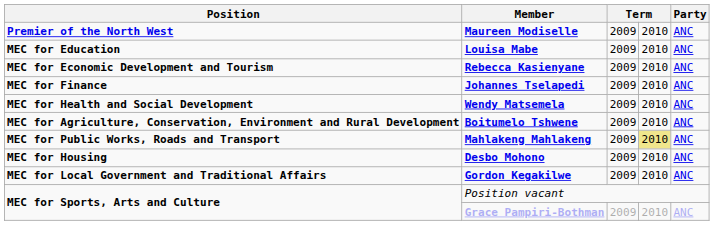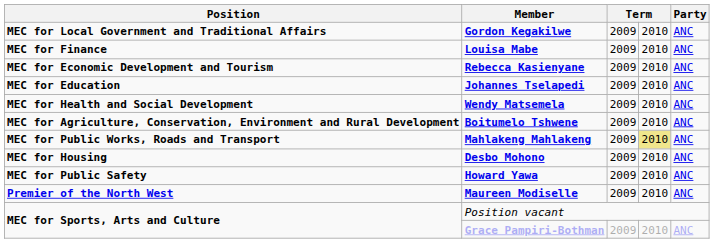rows swapped: (521, 31) <-> (518, 176)
(64, 49) MEC for Education -> (57, 49) MEC for Finance
(57, 85) MEC for Finance -> (64, 85) MEC for Education
+ row: (501, 176)
